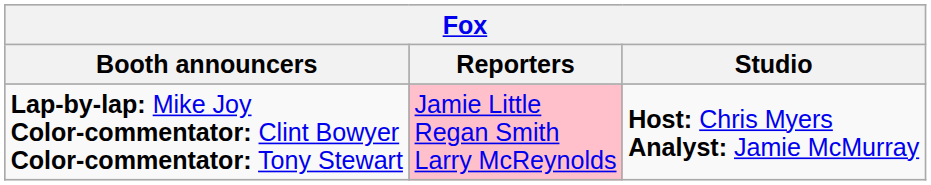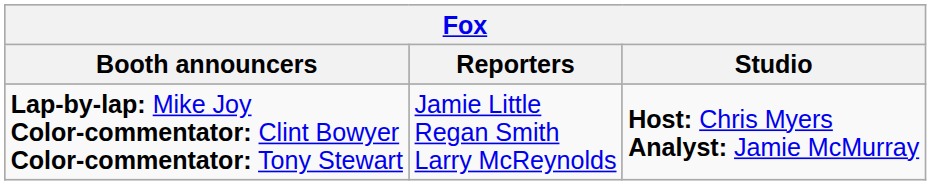(516, 132) pink background -> (516, 132) no background
